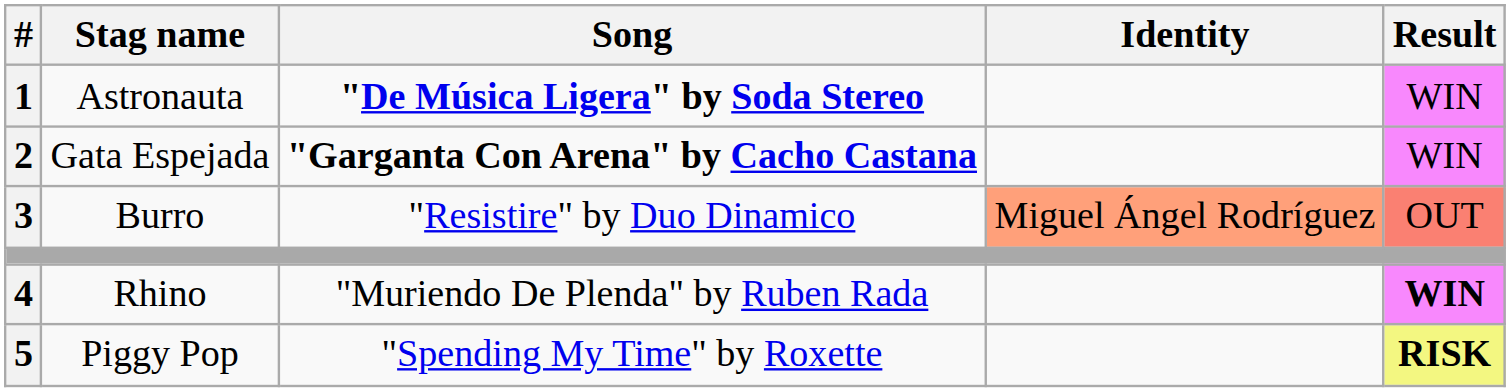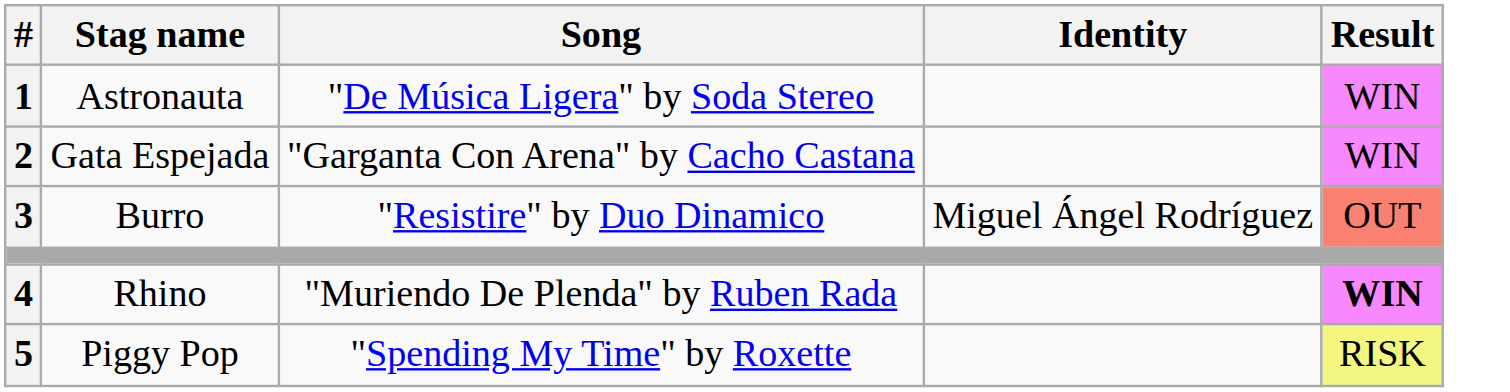(632, 95) bold -> (601, 95) normal
(632, 155) bold -> (601, 155) normal
(1185, 215) lightsalmon background -> (1123, 215) no background
(1445, 354) bold -> (1382, 354) normal
